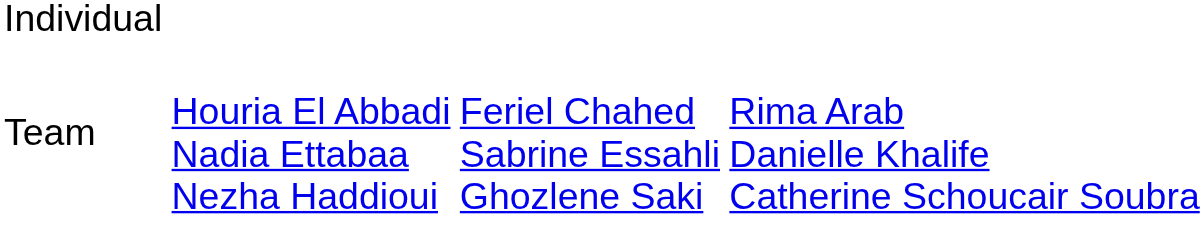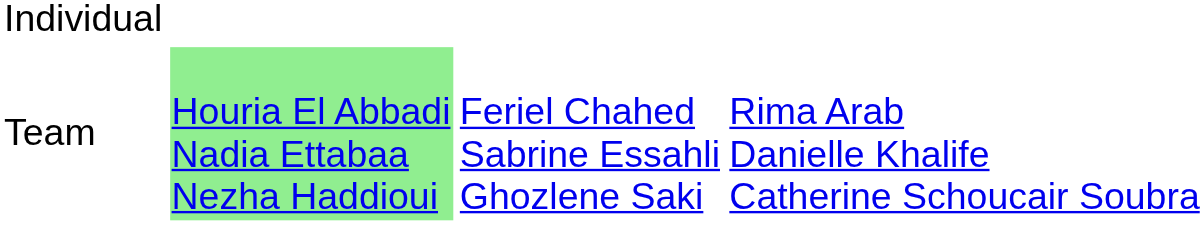(311, 154) no background -> (311, 154) lightgreen background
